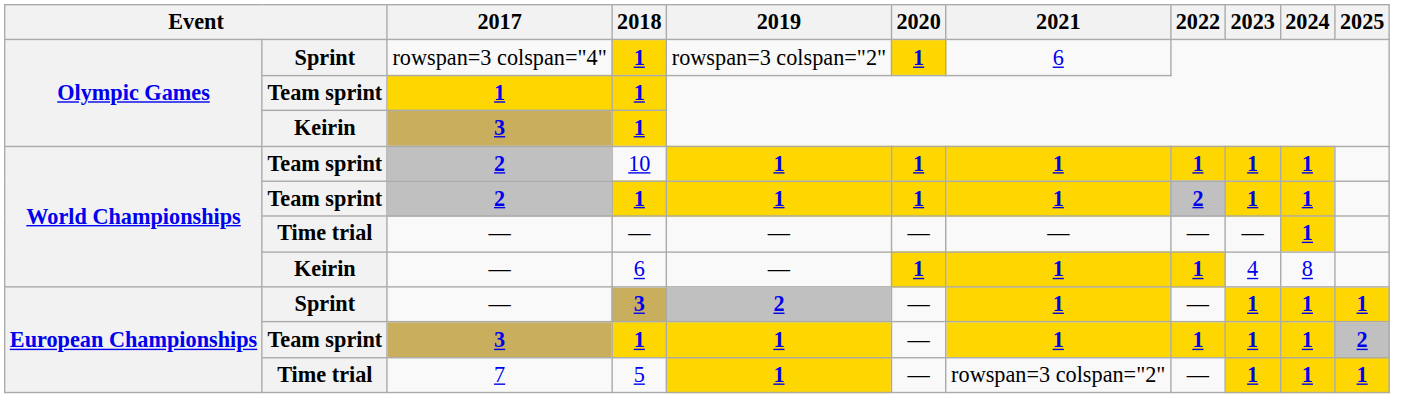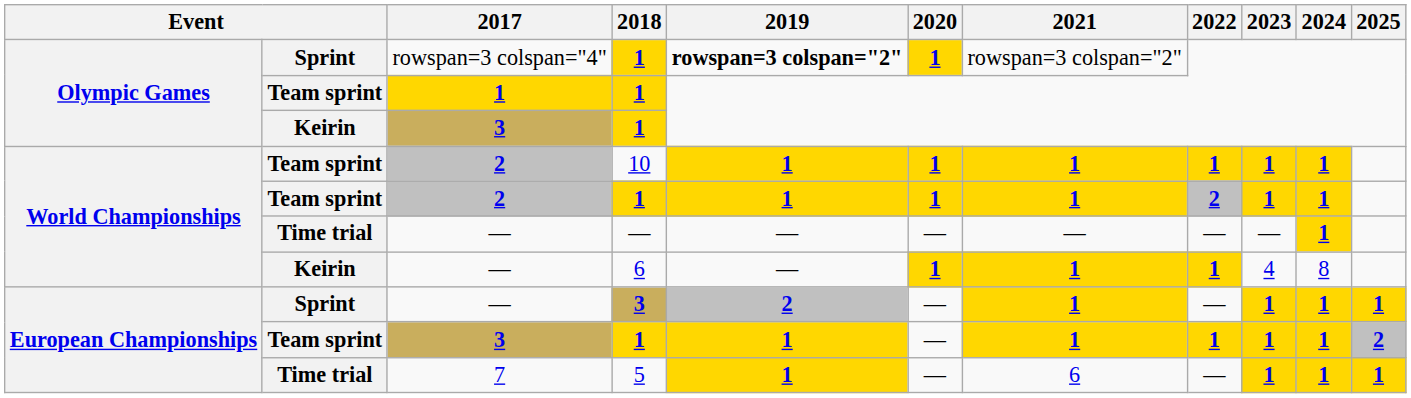(779, 57) normal -> (787, 57) bold
(1058, 57) 6 -> (1075, 57) rowspan=3 colspan="2"
(1058, 374) rowspan=3 colspan="2" -> (1075, 374) 6
